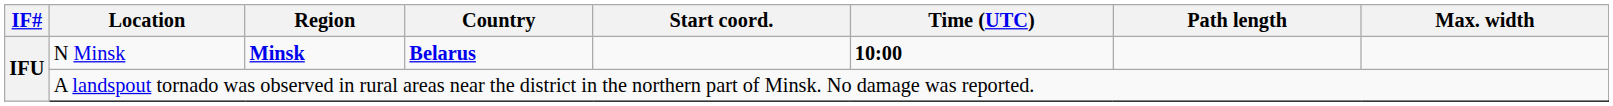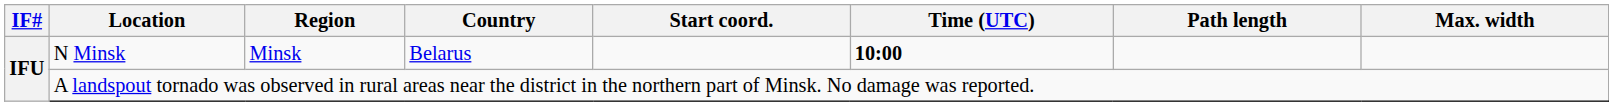(277, 52) bold -> (275, 52) normal
(443, 52) bold -> (440, 52) normal
